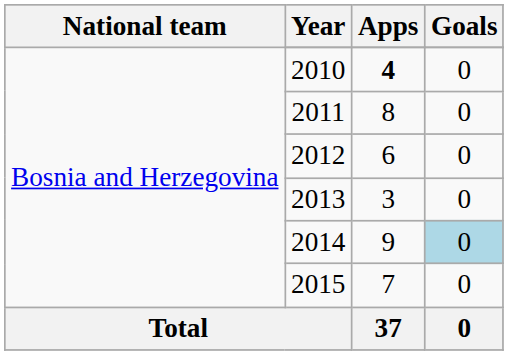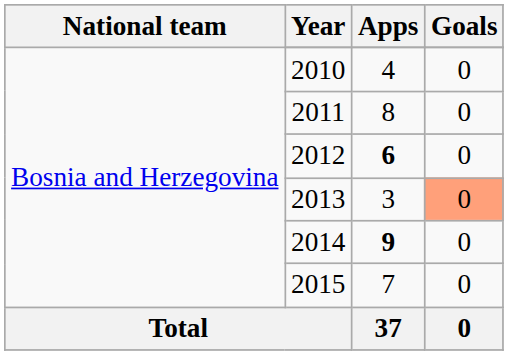(388, 69) bold -> (388, 69) normal
(388, 155) normal -> (388, 155) bold
(464, 198) no background -> (464, 198) lightsalmon background
(388, 241) normal -> (388, 241) bold
(464, 241) lightblue background -> (464, 241) no background
